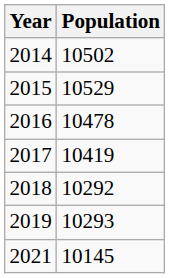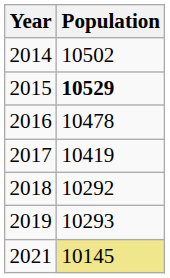(88, 88) normal -> (88, 88) bold
(88, 255) no background -> (88, 255) khaki background
